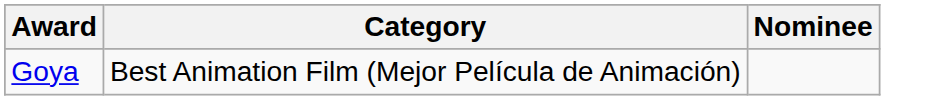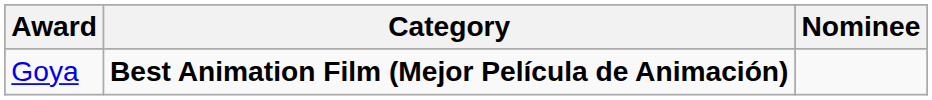(425, 71) normal -> (449, 71) bold
